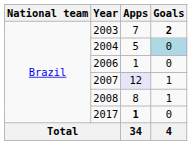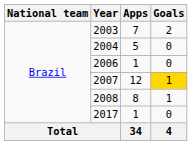(169, 30) bold -> (169, 30) normal
(169, 47) lightblue background -> (169, 47) no background
(136, 81) lavender background -> (136, 81) no background
(169, 81) no background -> (169, 81) gold background
(136, 115) bold -> (136, 115) normal
